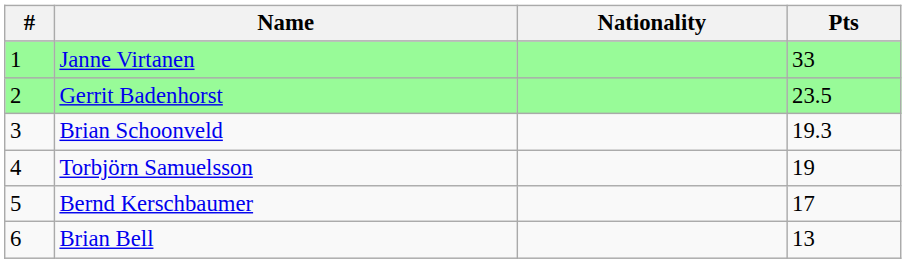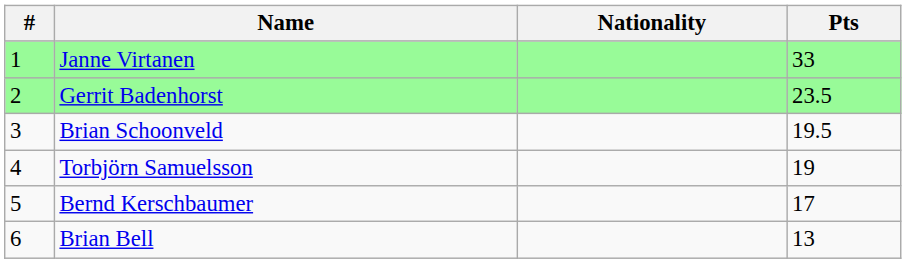(812, 131) 19.3 -> (812, 131) 19.5
